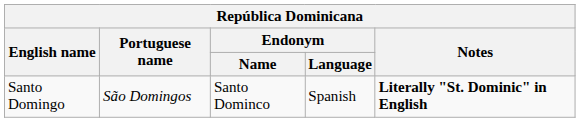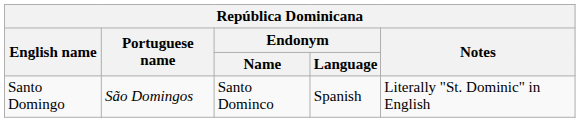(463, 96) bold -> (462, 96) normal
